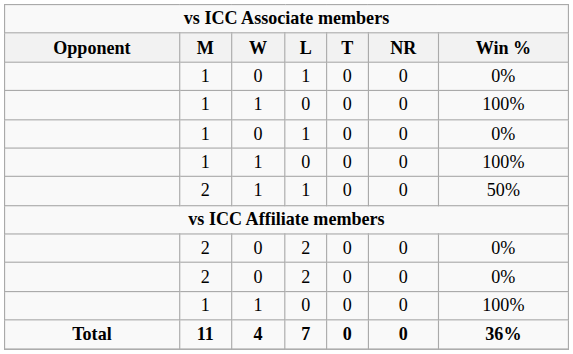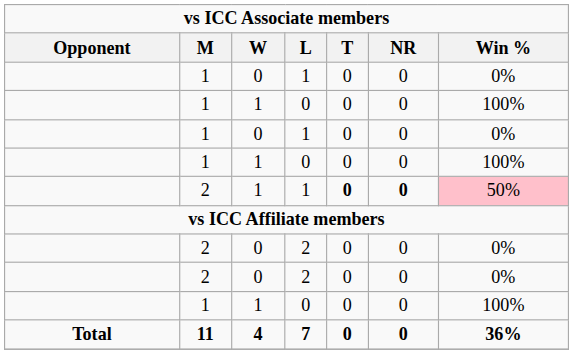(347, 190) normal -> (347, 190) bold
(403, 190) normal -> (403, 190) bold
(503, 190) no background -> (503, 190) pink background
